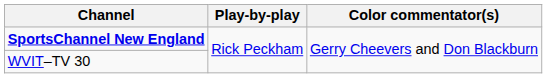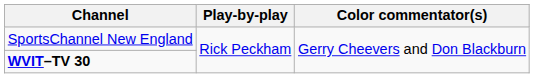(106, 38) bold -> (100, 38) normal
(49, 61) normal -> (49, 61) bold
